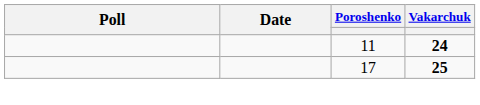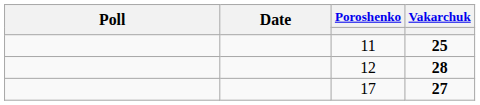(440, 45) 24 -> (440, 45) 25
+ row: (368, 67)
(440, 67) 25 -> (440, 89) 27
